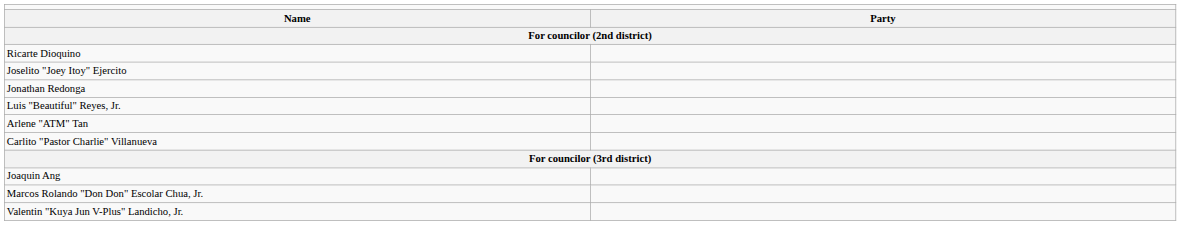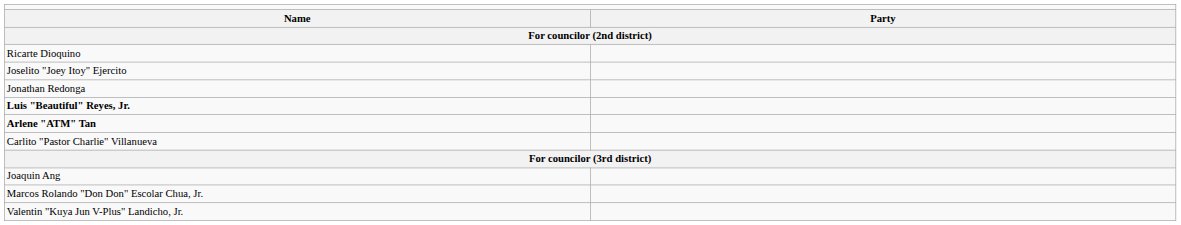(64, 106) normal -> (68, 106) bold
(47, 124) normal -> (51, 124) bold
